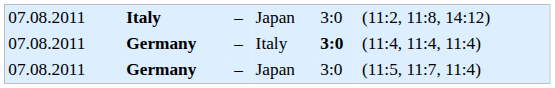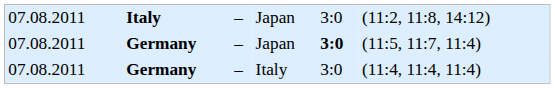(271, 43) Italy -> (275, 43) Japan
(421, 43) (11:4, 11:4, 11:4) -> (421, 43) (11:5, 11:7, 11:4)
(275, 69) Japan -> (271, 69) Italy
(421, 69) (11:5, 11:7, 11:4) -> (421, 69) (11:4, 11:4, 11:4)
